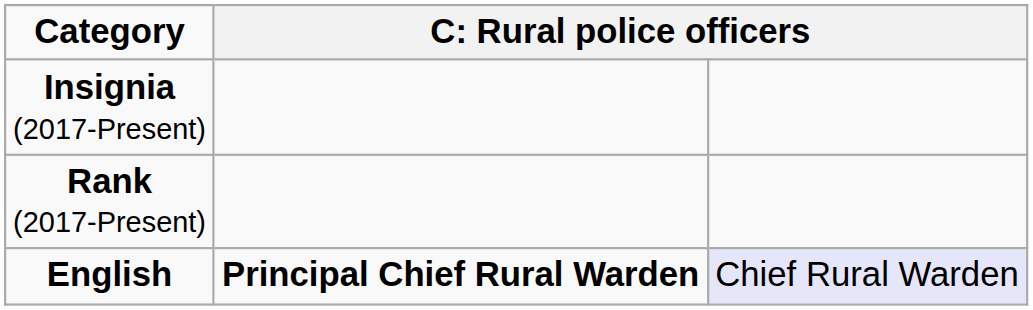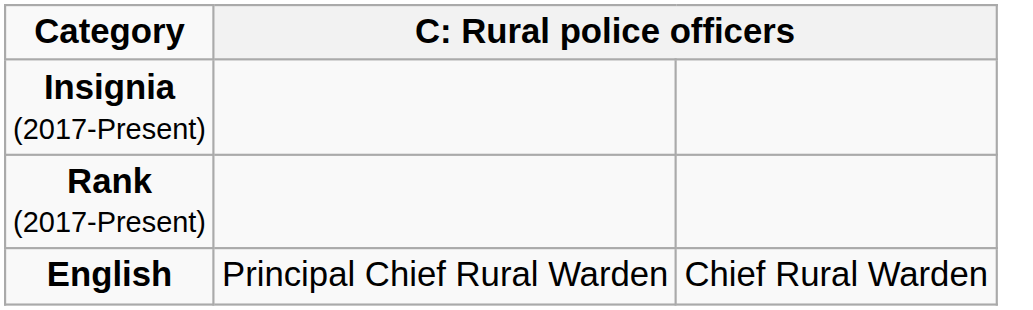(461, 275) bold -> (445, 275) normal
(867, 275) lavender background -> (836, 275) no background
